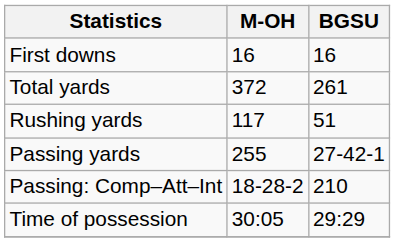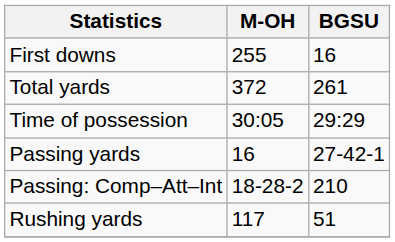(243, 54) 16 -> (249, 54) 255
rows swapped: (76, 120) <-> (99, 219)
(249, 153) 255 -> (243, 153) 16
